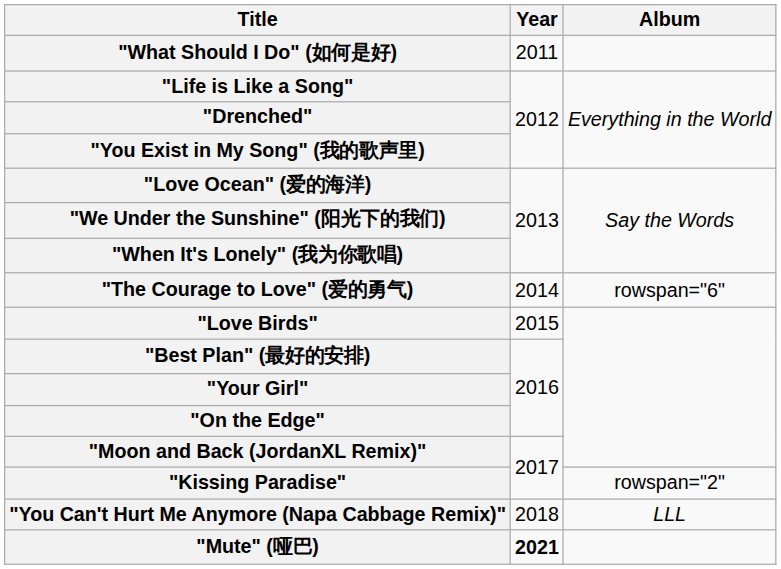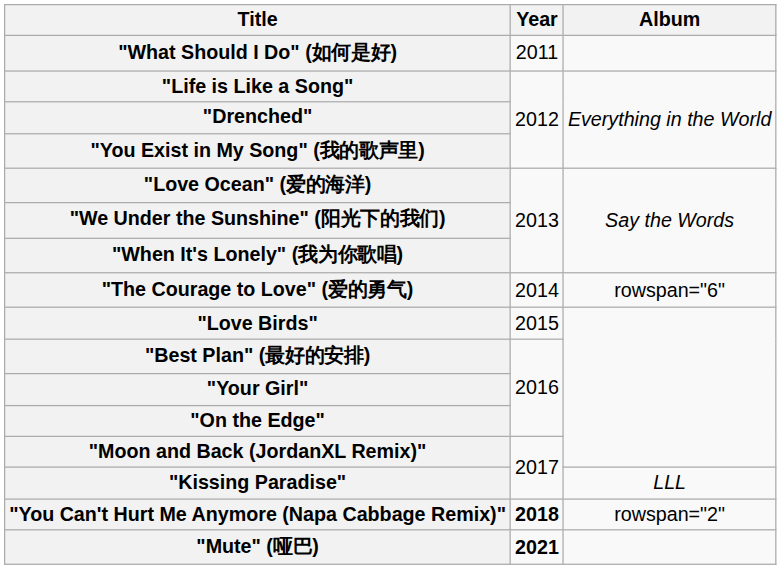(670, 482) rowspan="2" -> (670, 482) LLL
(537, 514) normal -> (537, 514) bold
(670, 514) LLL -> (670, 514) rowspan="2"
